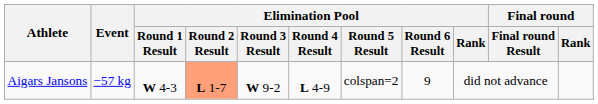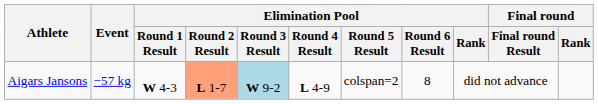(263, 88) no background -> (263, 88) lightblue background
(427, 80) 9 -> (427, 80) 8
